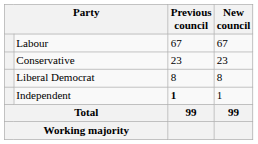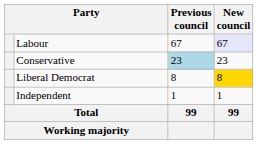(222, 43) no background -> (222, 43) lavender background
(176, 60) no background -> (176, 60) lightblue background
(219, 78) no background -> (219, 78) gold background
(173, 95) bold -> (173, 95) normal
